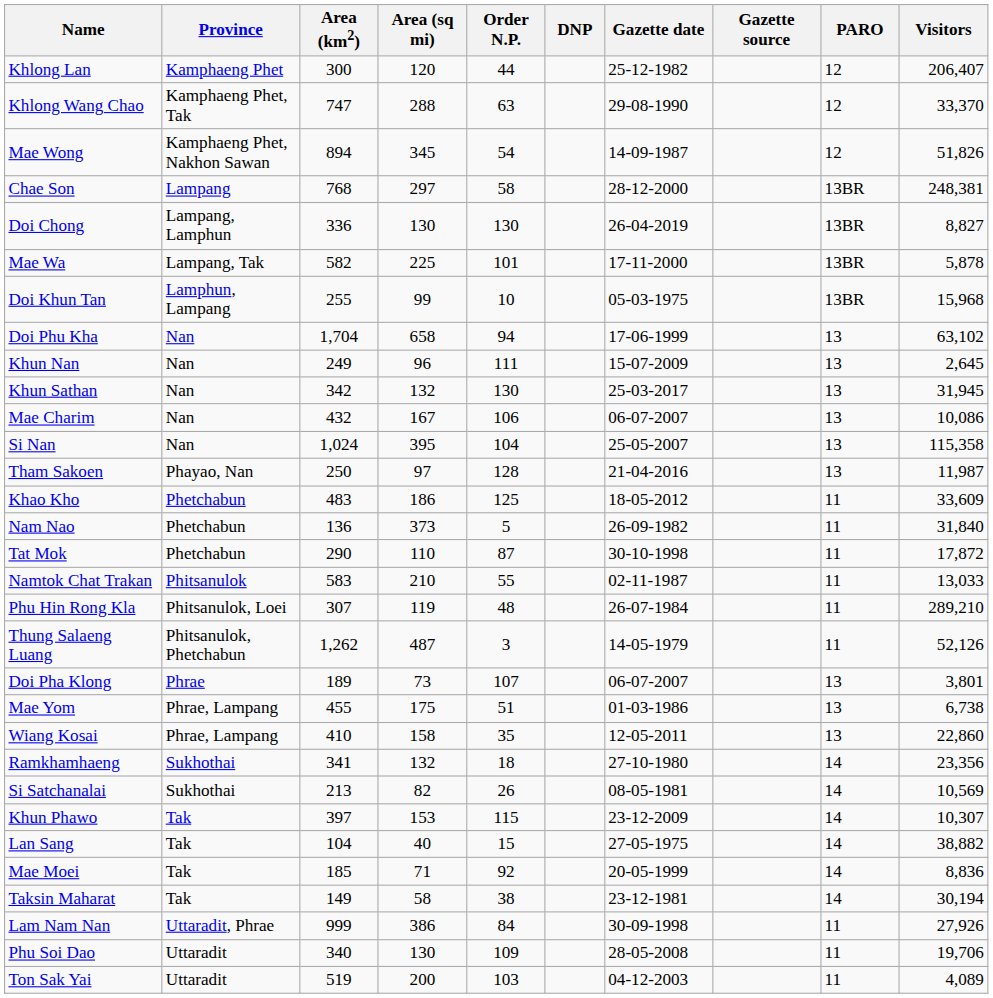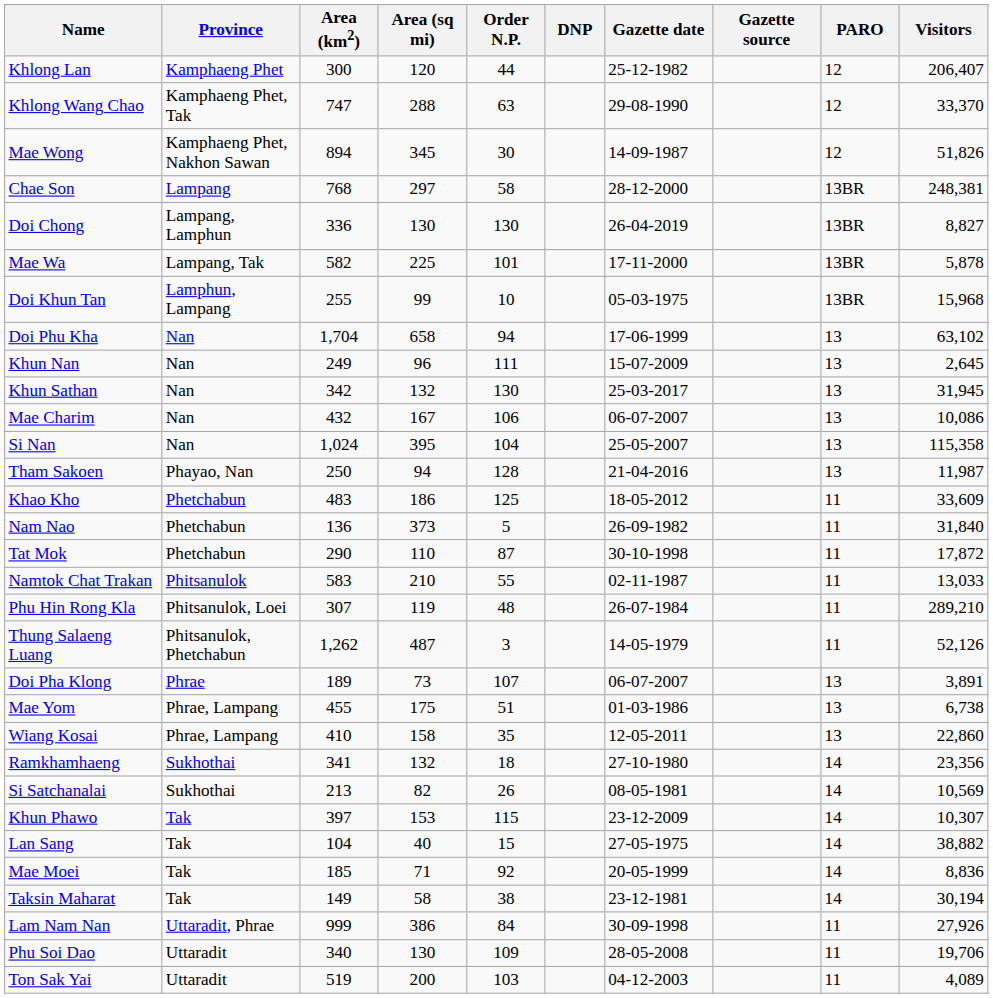(506, 152) 54 -> (506, 152) 30
(422, 471) 97 -> (422, 471) 94
(965, 681) 3,801 -> (965, 681) 3,891
